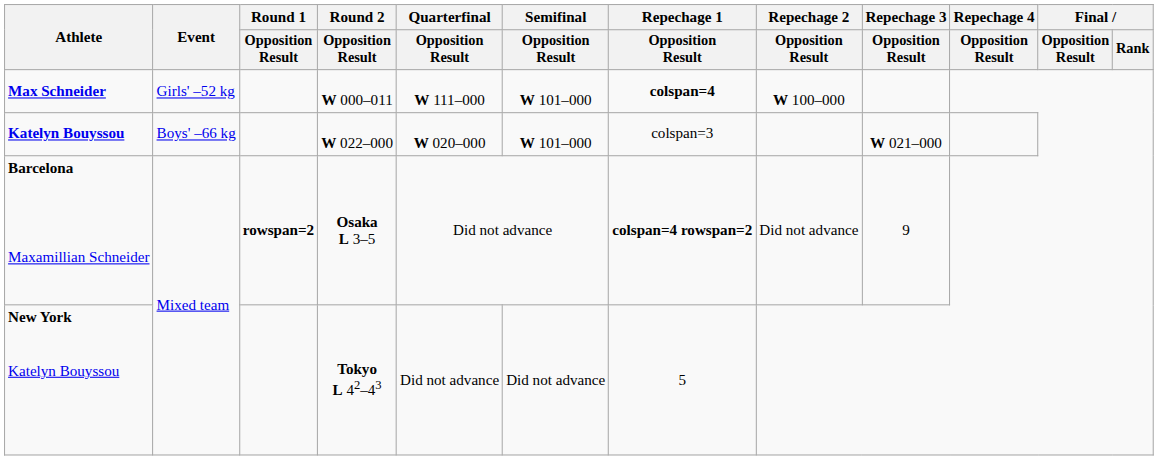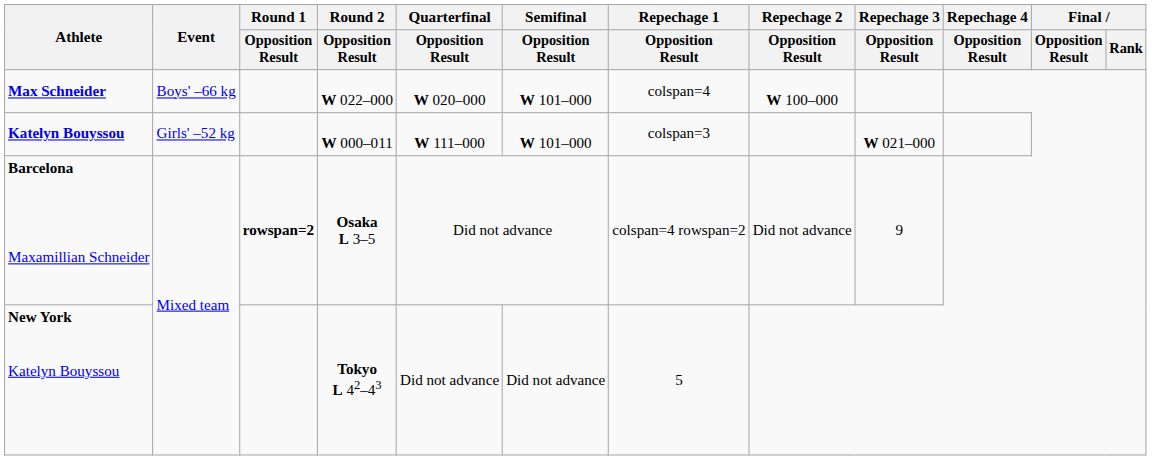(196, 91) Girls' –52 kg -> (196, 91) Boys' –66 kg
(357, 100) W 000–011 -> (357, 100) W 022–000
(450, 100) W 111–000 -> (450, 100) W 020–000
(682, 91) bold -> (679, 91) normal
(196, 134) Boys' –66 kg -> (196, 134) Girls' –52 kg
(357, 143) W 022–000 -> (357, 143) W 000–011
(450, 143) W 020–000 -> (450, 143) W 111–000
(682, 230) bold -> (679, 230) normal
